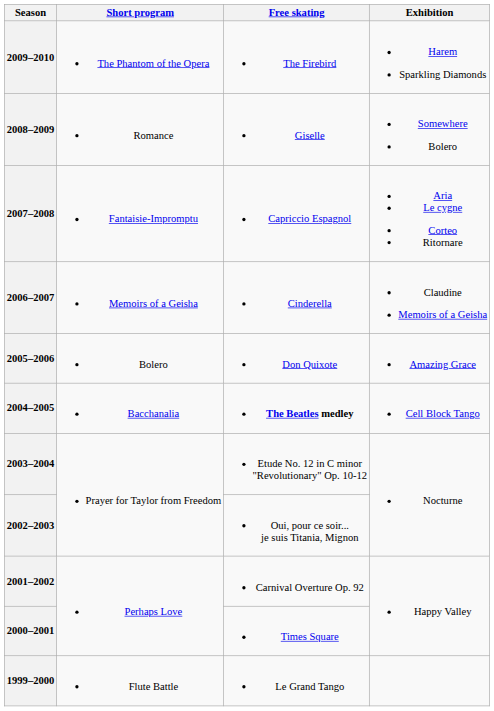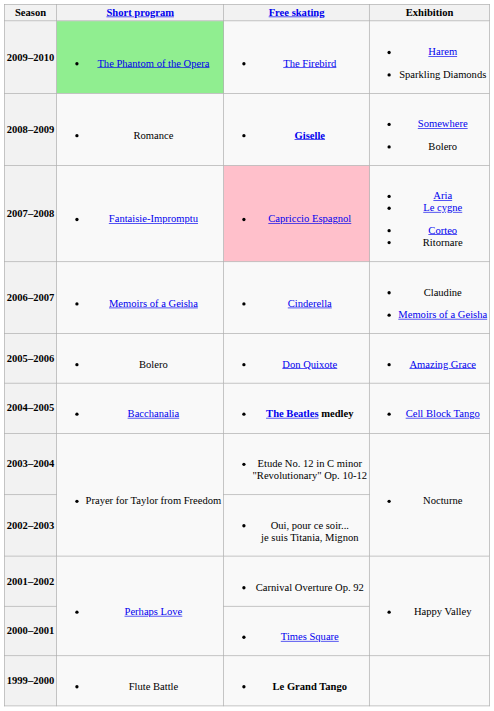(140, 63) no background -> (140, 63) lightgreen background
(297, 135) normal -> (297, 135) bold
(297, 219) no background -> (297, 219) pink background
(297, 687) normal -> (297, 687) bold
